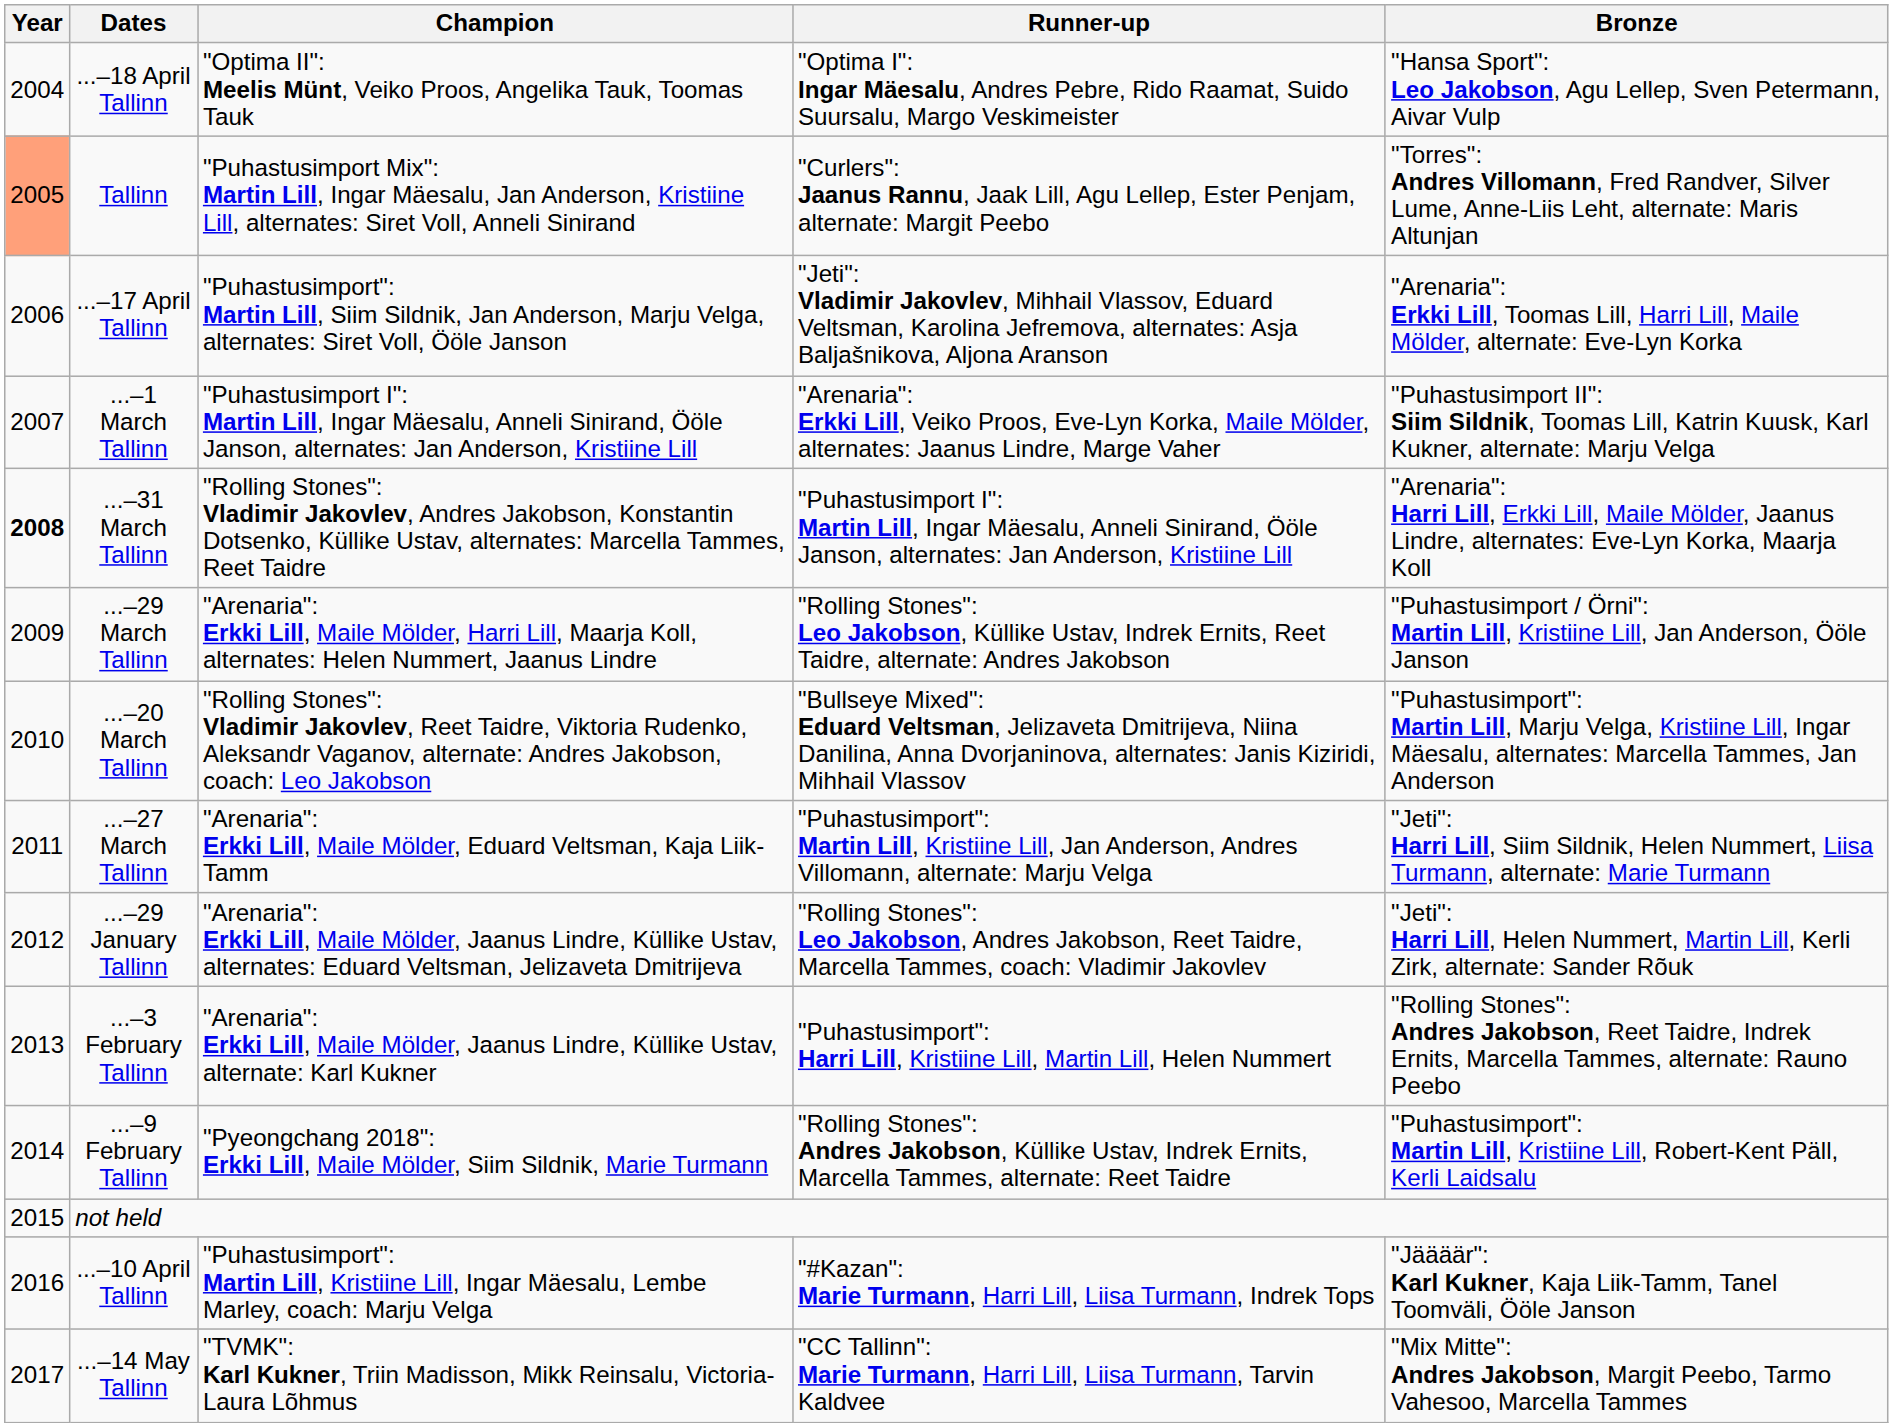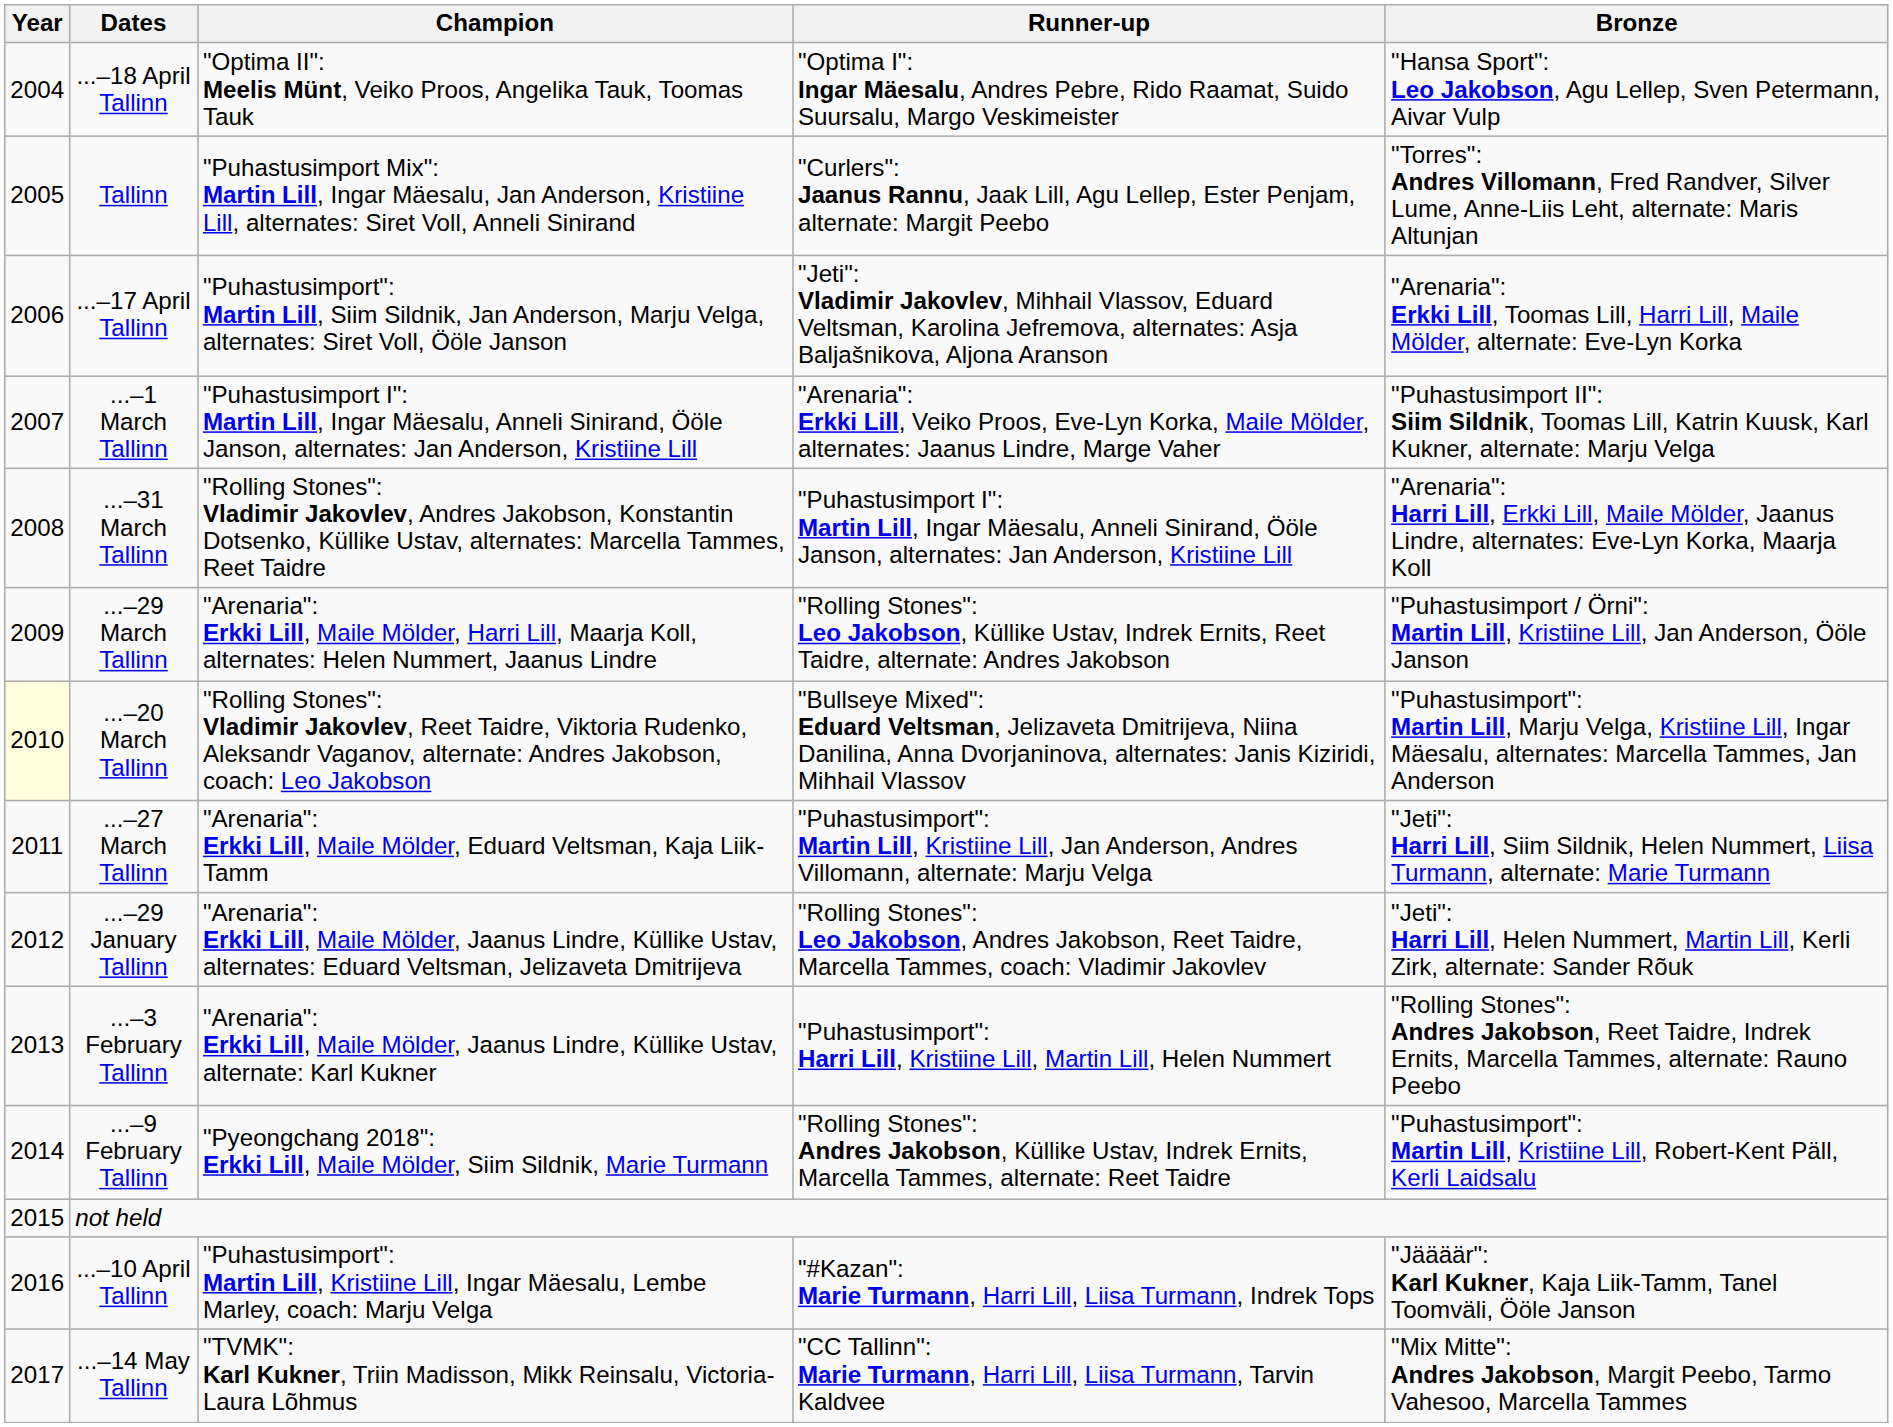(37, 195) lightsalmon background -> (37, 195) no background
(37, 527) bold -> (37, 527) normal
(37, 740) no background -> (37, 740) lightyellow background
